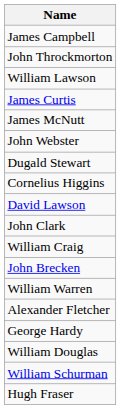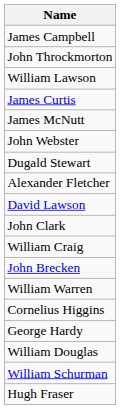(56, 183) Cornelius Higgins -> (59, 183) Alexander Fletcher
(59, 309) Alexander Fletcher -> (56, 309) Cornelius Higgins
